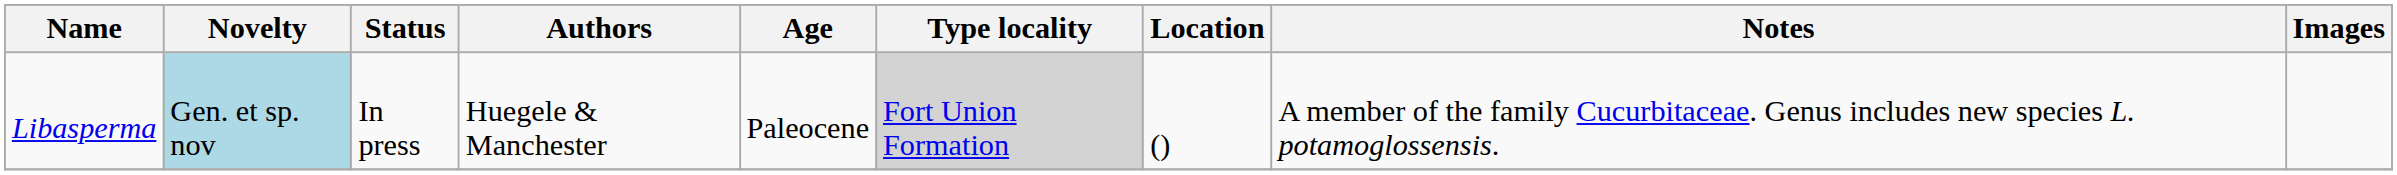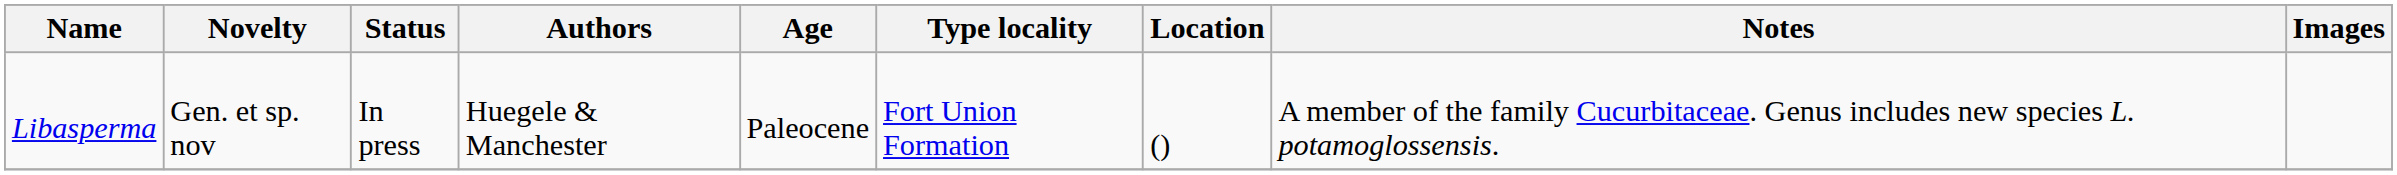(235, 127) lightblue background -> (235, 127) no background
(950, 127) lightgrey background -> (950, 127) no background
